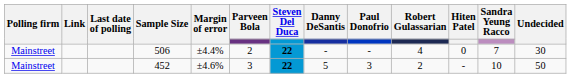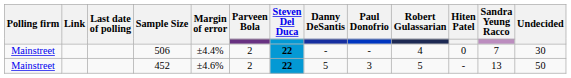(250, 66) 3 -> (250, 66) 2
(420, 66) 2 -> (420, 66) 5
(496, 66) 10 -> (496, 66) 13
